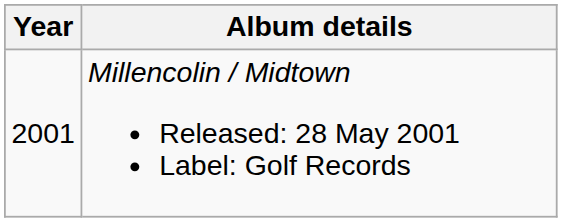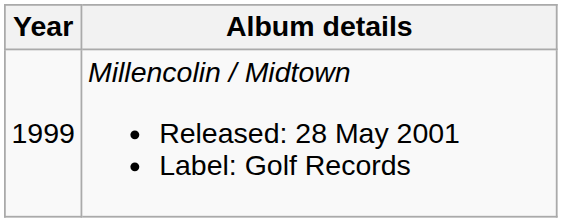(43, 132) 2001 -> (43, 132) 1999
